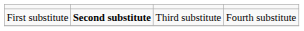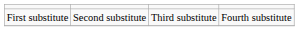(112, 17) bold -> (110, 17) normal
